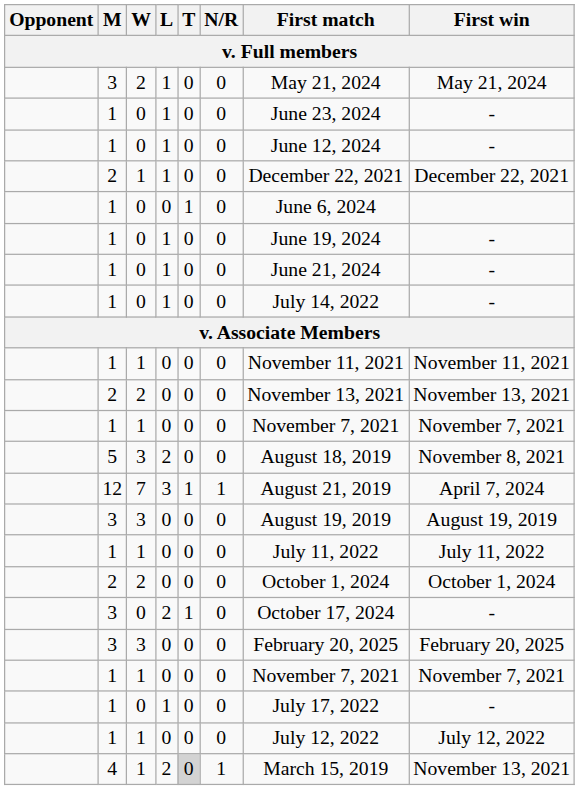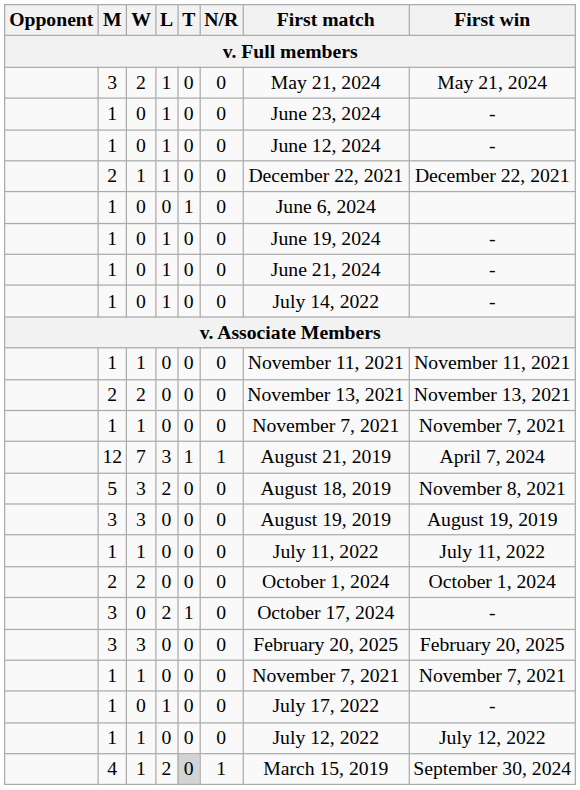rows swapped: (112, 457) <-> (112, 488)
(492, 769) November 13, 2021 -> (492, 769) September 30, 2024
